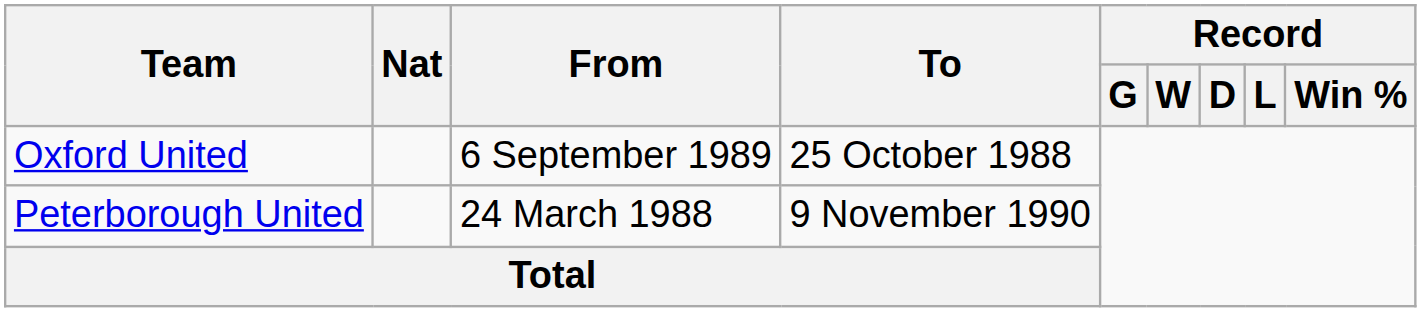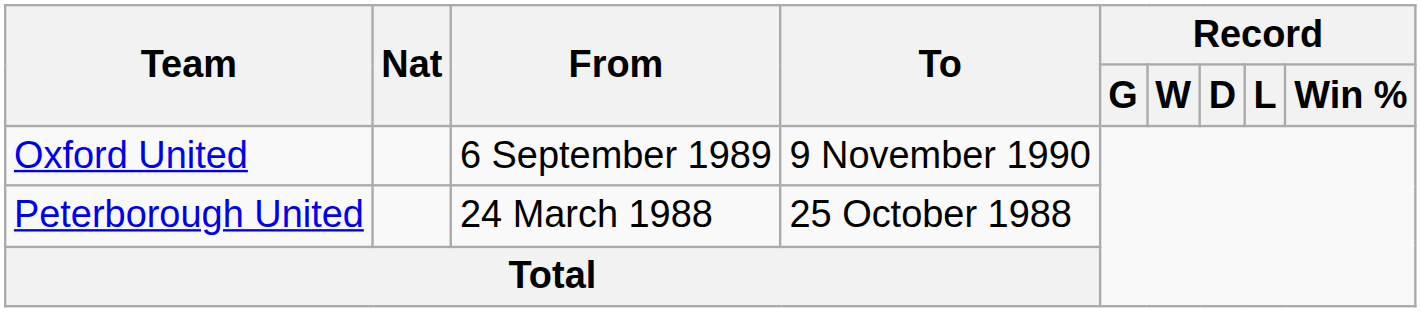(931, 154) 25 October 1988 -> (940, 154) 9 November 1990
(940, 214) 9 November 1990 -> (931, 214) 25 October 1988
